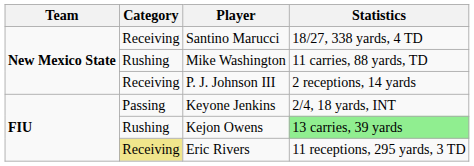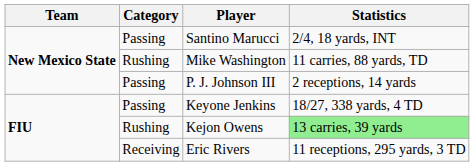(151, 38) Receiving -> (144, 38) Passing
(358, 38) 18/27, 338 yards, 4 TD -> (344, 38) 2/4, 18 yards, INT
(151, 82) Receiving -> (144, 82) Passing
(344, 105) 2/4, 18 yards, INT -> (358, 105) 18/27, 338 yards, 4 TD
(151, 149) khaki background -> (151, 149) no background
